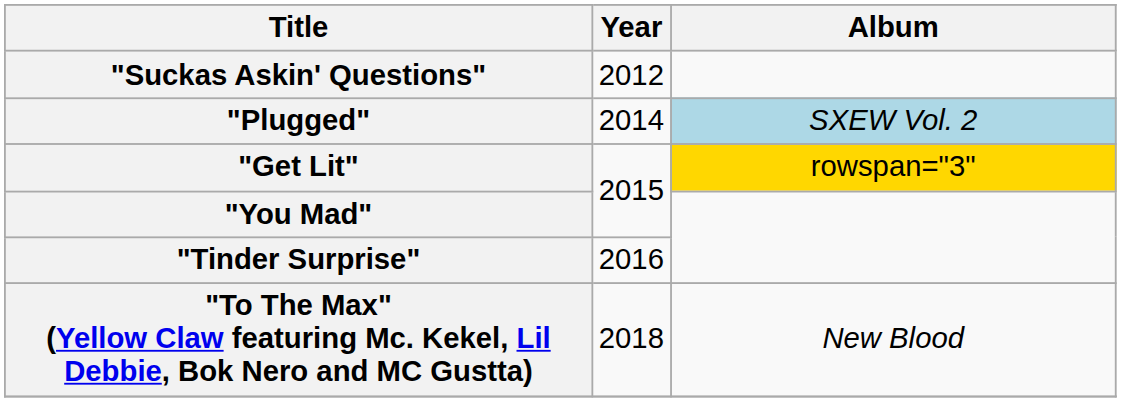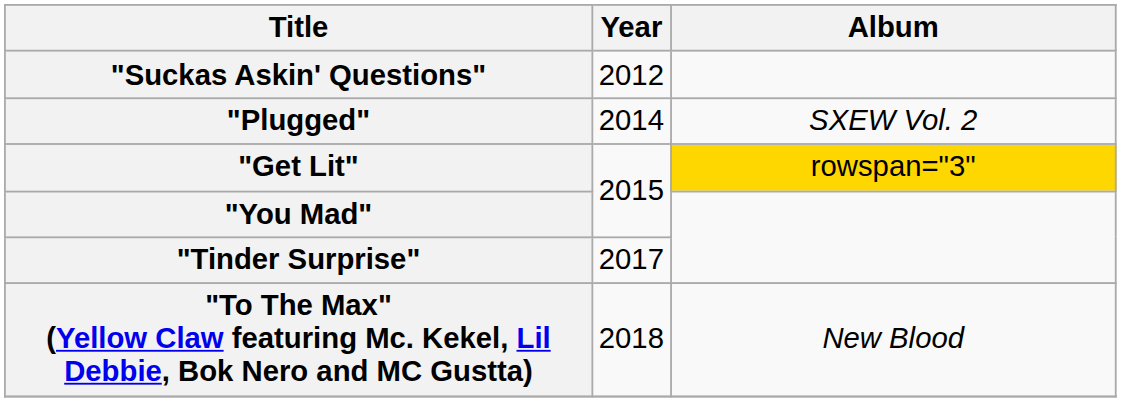(893, 120) lightblue background -> (893, 120) no background
(631, 259) 2016 -> (631, 259) 2017
